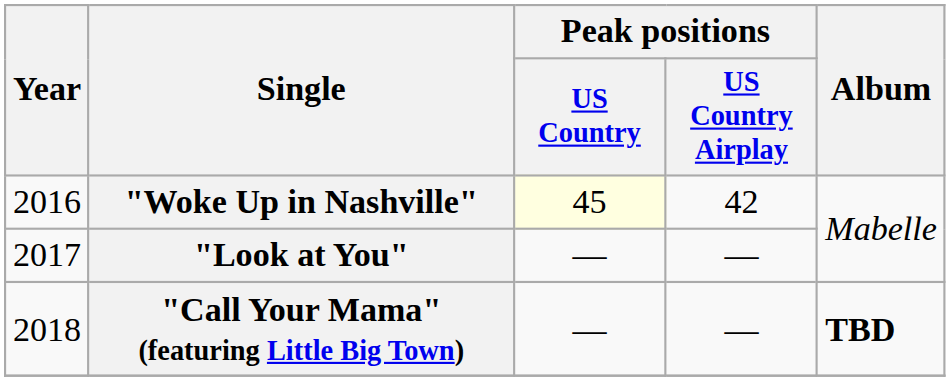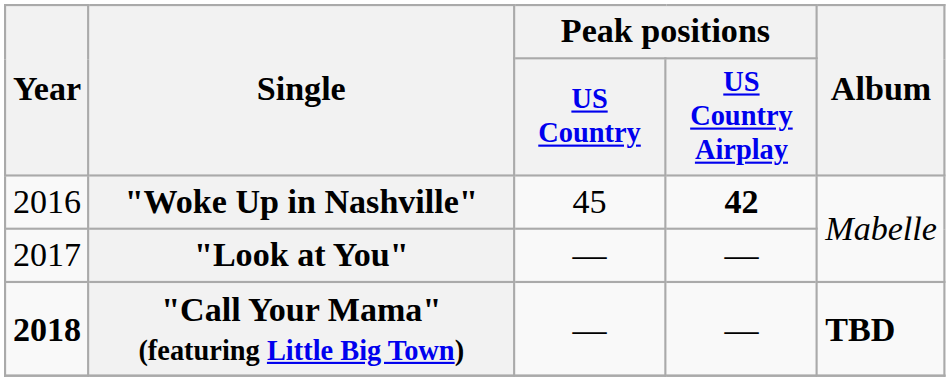(590, 201) lightyellow background -> (590, 201) no background
(741, 201) normal -> (741, 201) bold
(47, 328) normal -> (47, 328) bold
